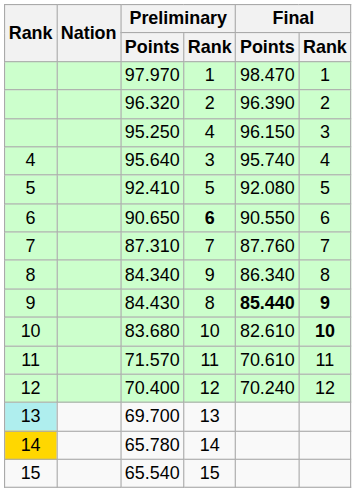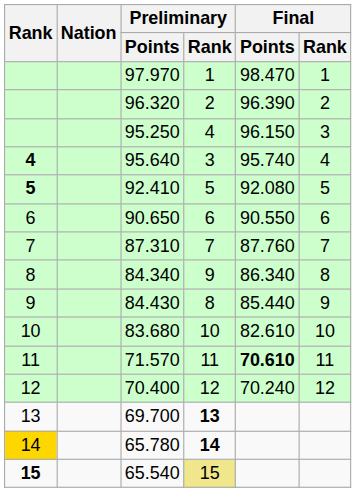(31, 160) normal -> (31, 160) bold
(31, 189) normal -> (31, 189) bold
(210, 217) bold -> (210, 217) normal
(267, 302) bold -> (267, 302) normal
(325, 302) bold -> (325, 302) normal
(325, 331) bold -> (325, 331) normal
(267, 359) normal -> (267, 359) bold
(31, 416) paleturquoise background -> (31, 416) no background
(210, 416) normal -> (210, 416) bold
(210, 445) normal -> (210, 445) bold
(31, 473) normal -> (31, 473) bold
(210, 473) no background -> (210, 473) khaki background
